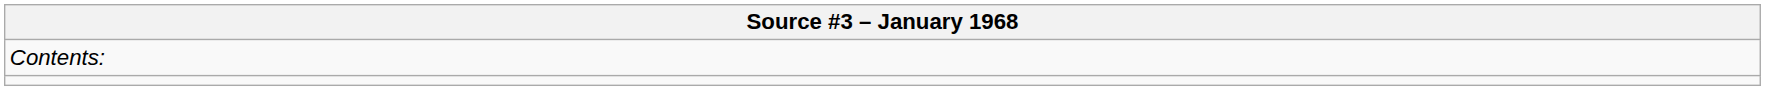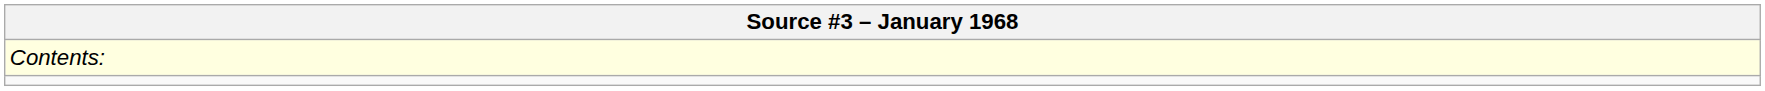(57, 57) no background -> (57, 57) lightyellow background
